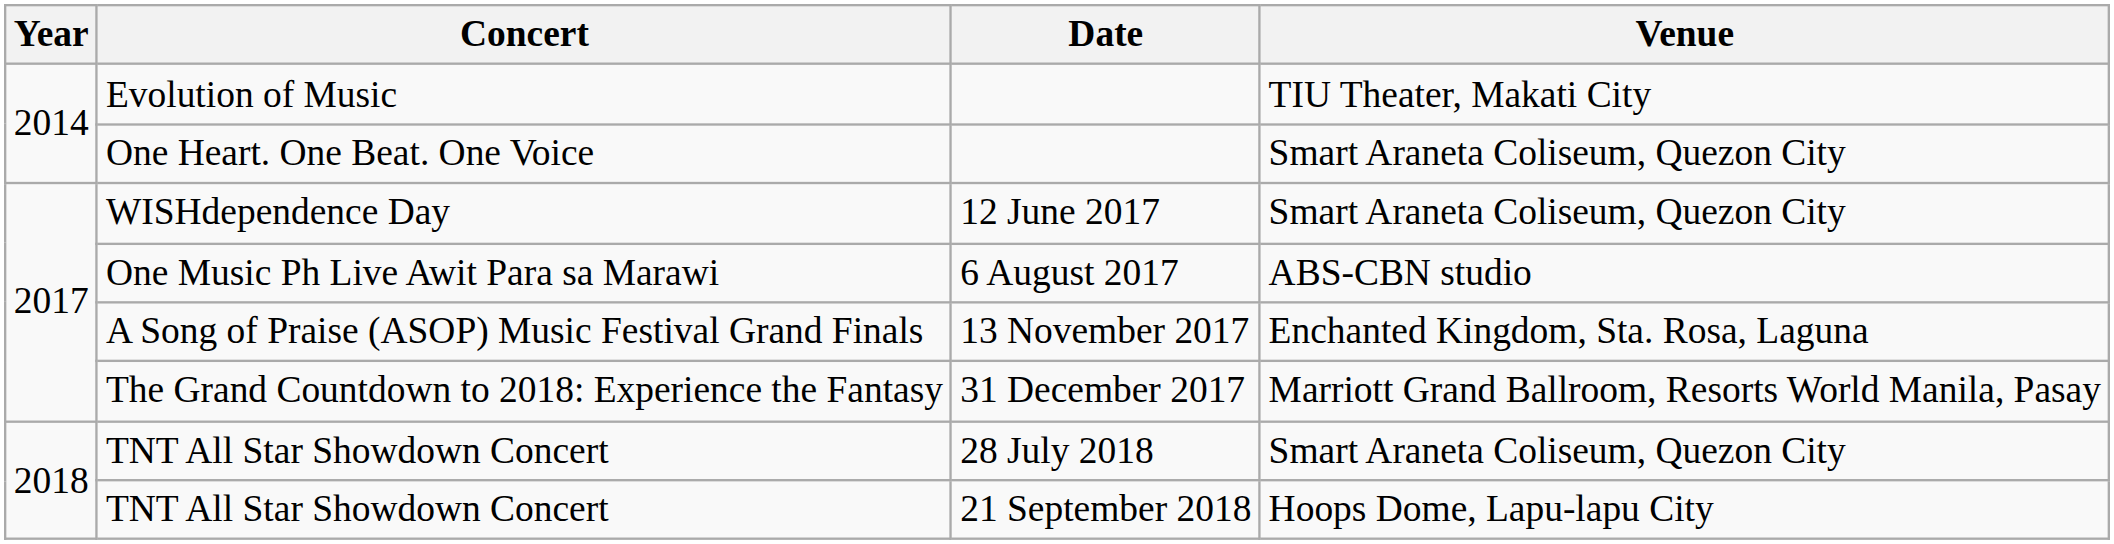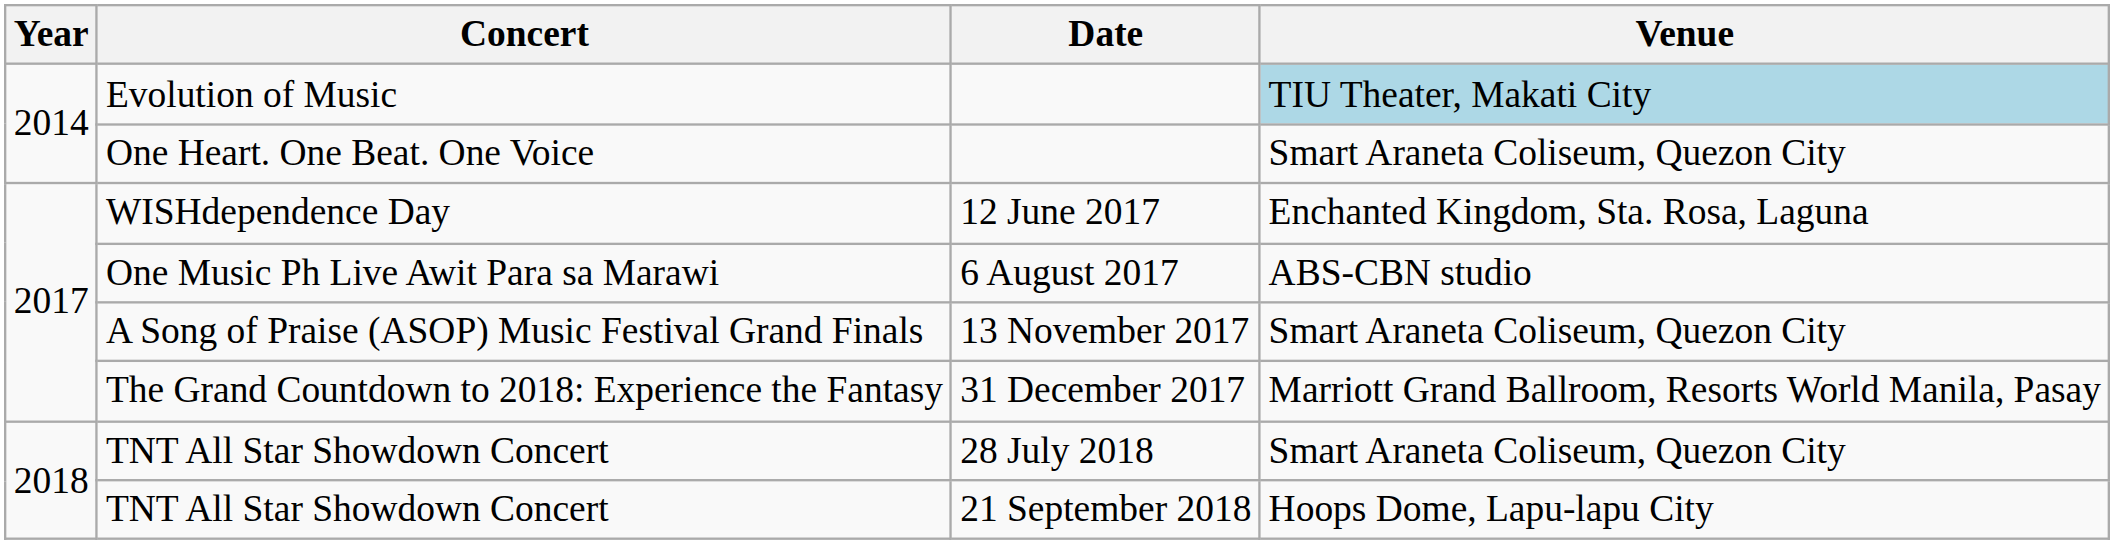(1460, 93) no background -> (1460, 93) lightblue background
(1557, 212) Smart Araneta Coliseum, Quezon City -> (1569, 212) Enchanted Kingdom, Sta. Rosa, Laguna
(1569, 331) Enchanted Kingdom, Sta. Rosa, Laguna -> (1557, 331) Smart Araneta Coliseum, Quezon City
